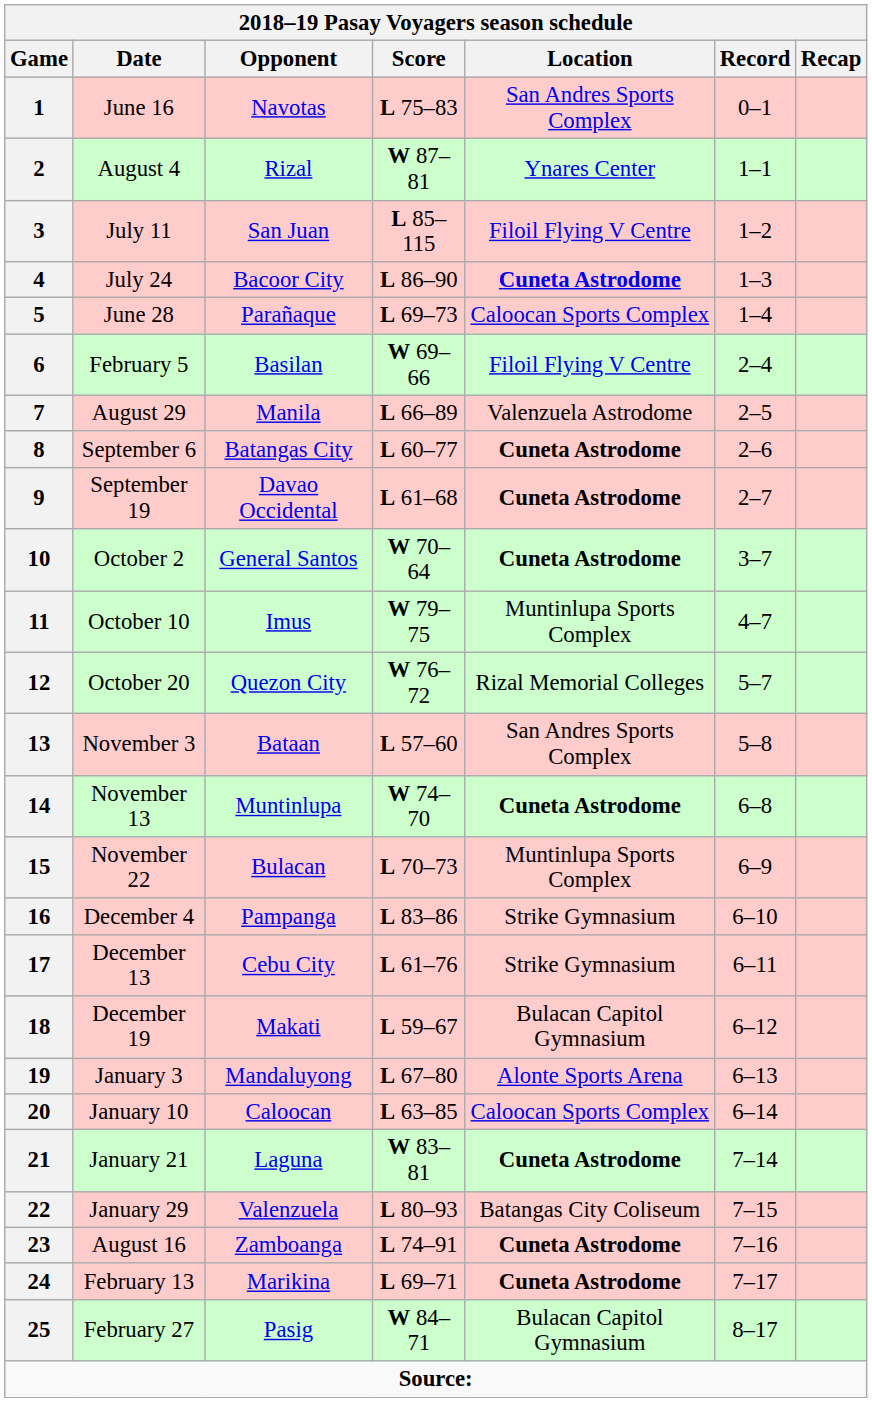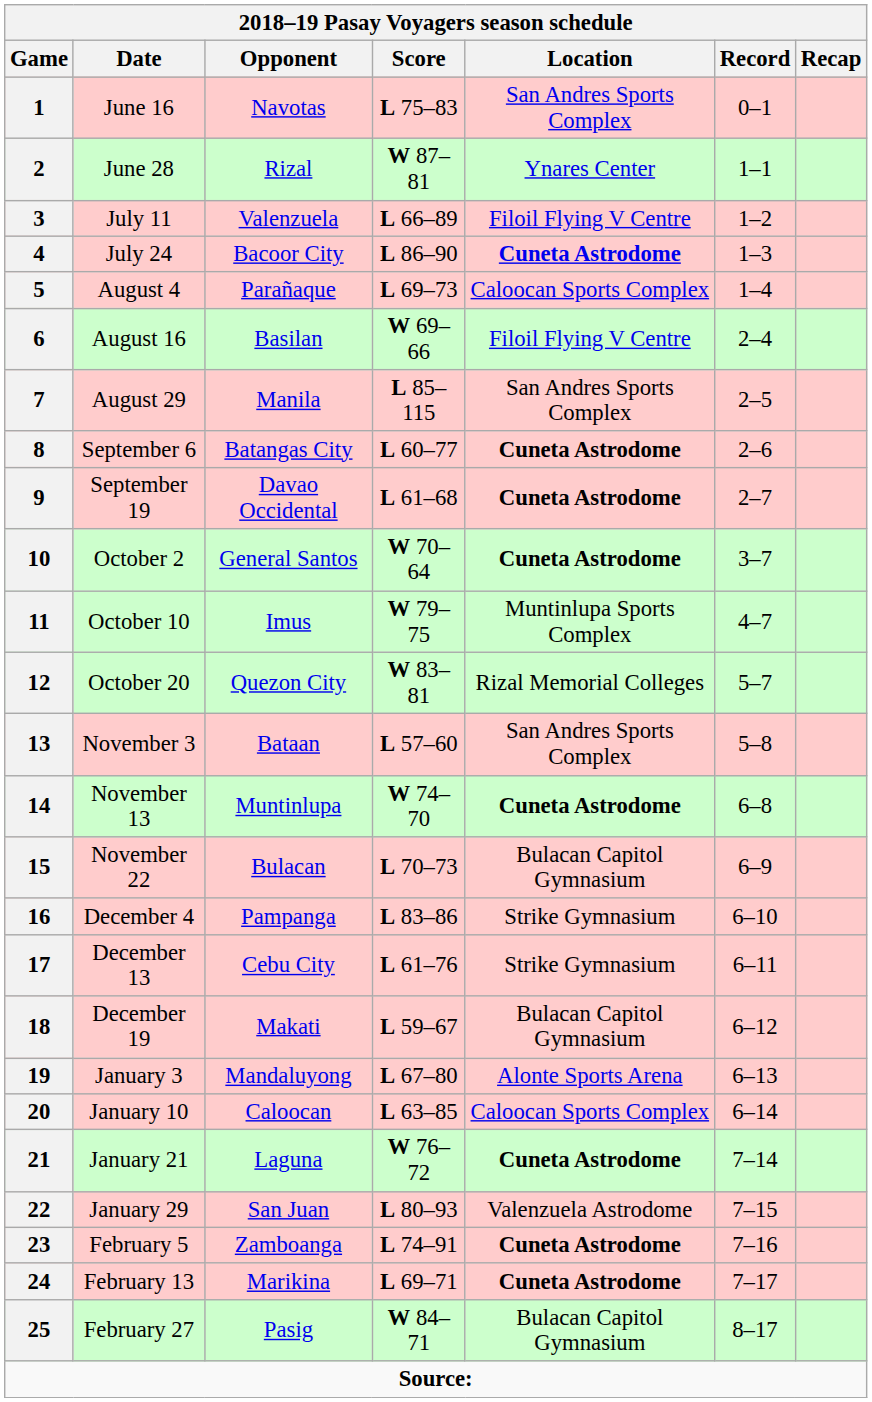(139, 168) August 4 -> (139, 168) June 28
(288, 230) San Juan -> (288, 217) Valenzuela
(419, 230) L 85–115 -> (419, 217) L 66–89
(139, 315) June 28 -> (139, 289) August 4
(139, 364) February 5 -> (139, 338) August 16
(419, 413) L 66–89 -> (419, 400) L 85–115
(590, 413) Valenzuela Astrodome -> (590, 400) San Andres Sports Complex
(419, 682) W 76–72 -> (419, 682) W 83–81
(590, 867) Muntinlupa Sports Complex -> (590, 867) Bulacan Capitol Gymnasium
(419, 1160) W 83–81 -> (419, 1160) W 76–72
(288, 1209) Valenzuela -> (288, 1209) San Juan
(590, 1209) Batangas City Coliseum -> (590, 1209) Valenzuela Astrodome
(139, 1245) August 16 -> (139, 1245) February 5
